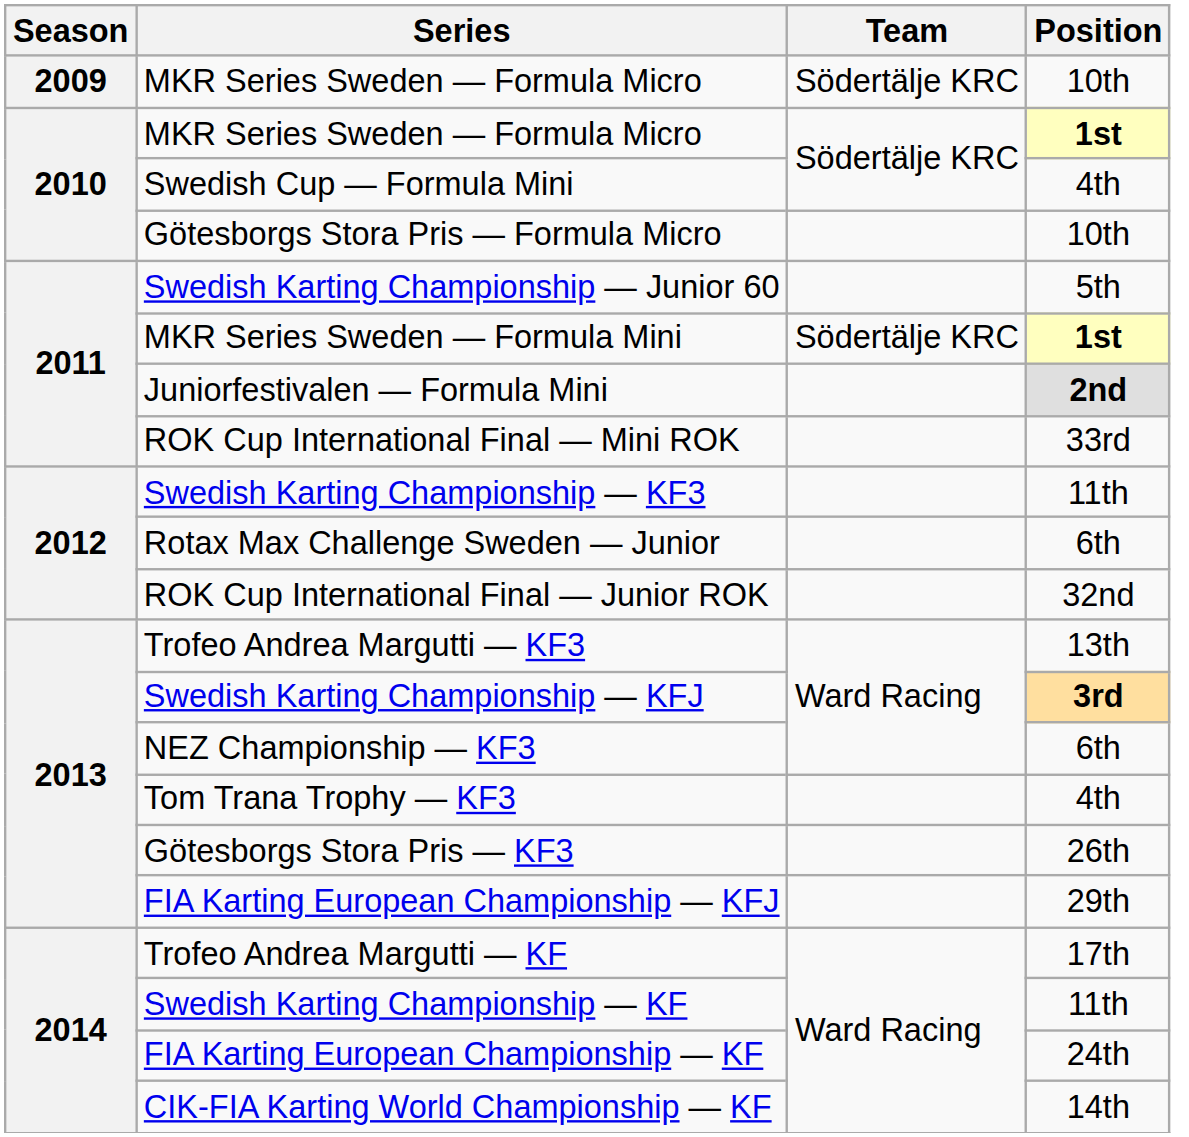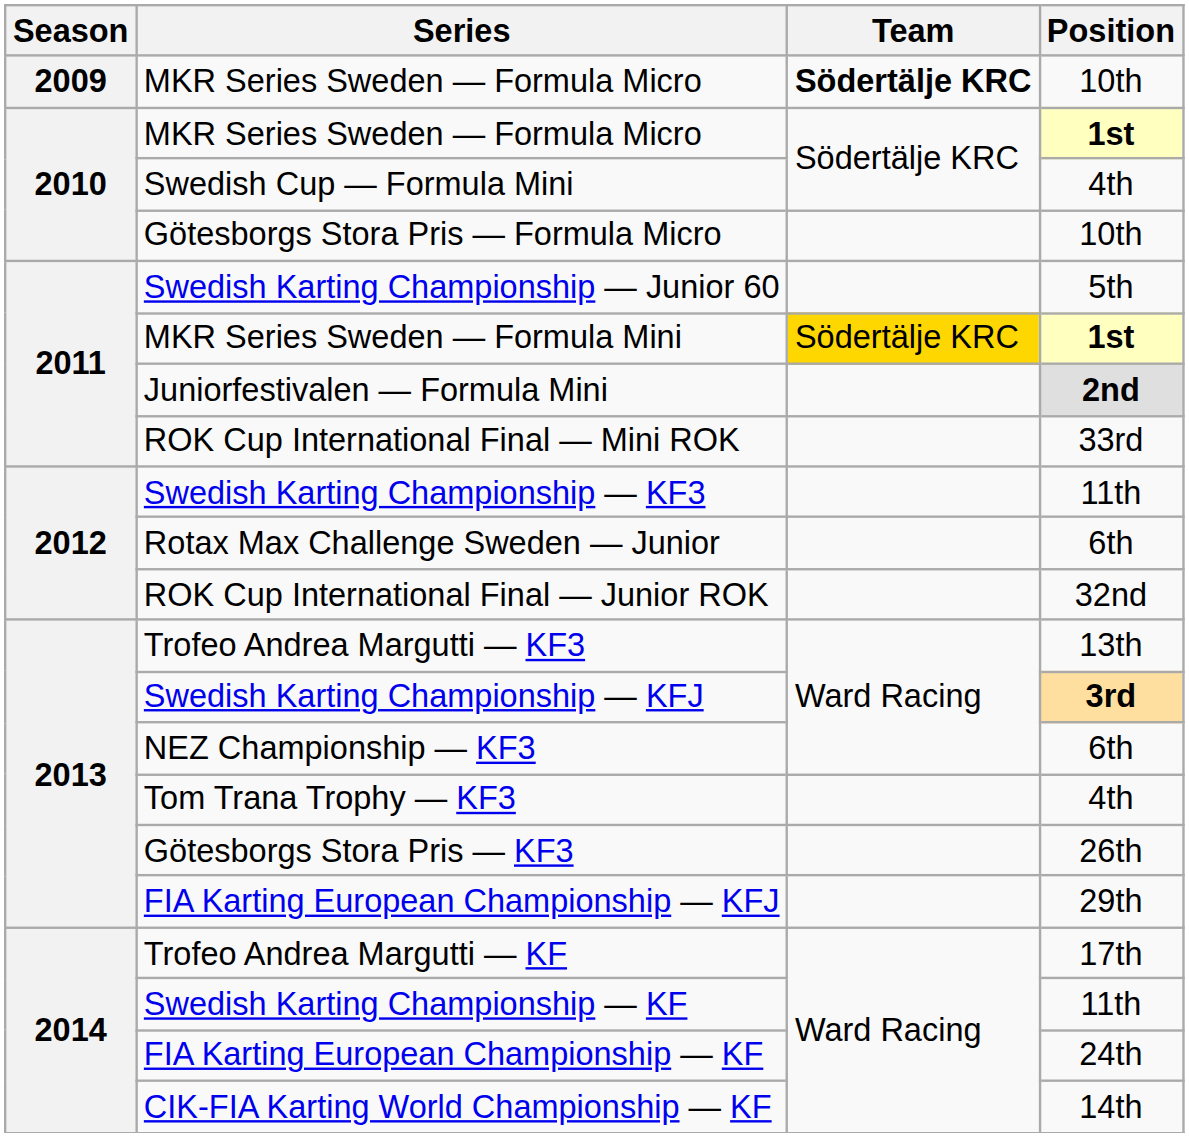(907, 82) normal -> (913, 82) bold
(907, 338) no background -> (907, 338) gold background
